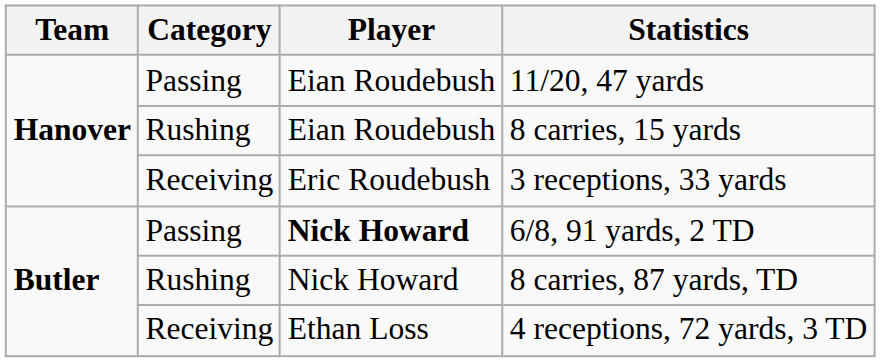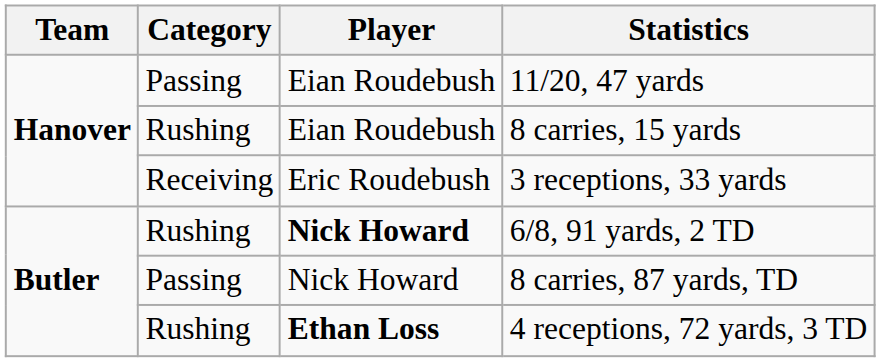(194, 229) Passing -> (198, 229) Rushing
(198, 279) Rushing -> (194, 279) Passing
(209, 329) Receiving -> (198, 329) Rushing
(358, 329) normal -> (364, 329) bold
